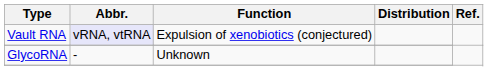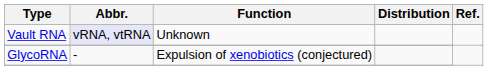(264, 34) Expulsion of xenobiotics (conjectured) -> (183, 34) Unknown
(183, 55) Unknown -> (264, 55) Expulsion of xenobiotics (conjectured)
